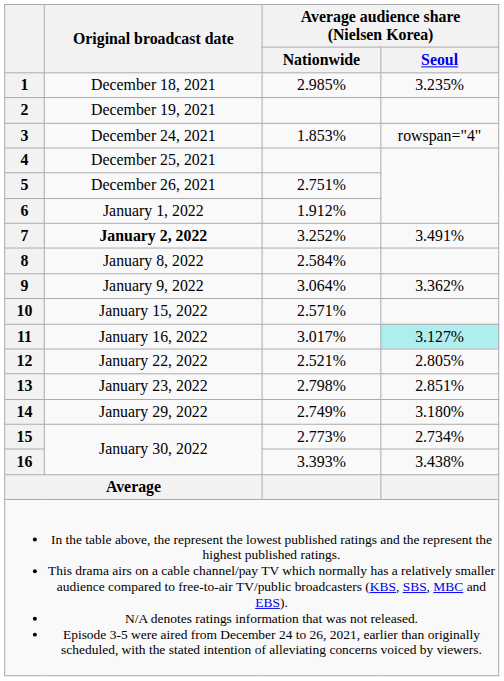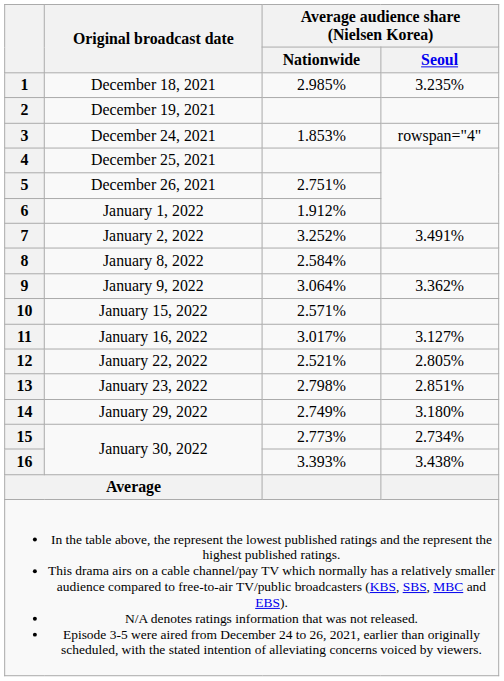(153, 235) bold -> (153, 235) normal
(440, 336) paleturquoise background -> (440, 336) no background
